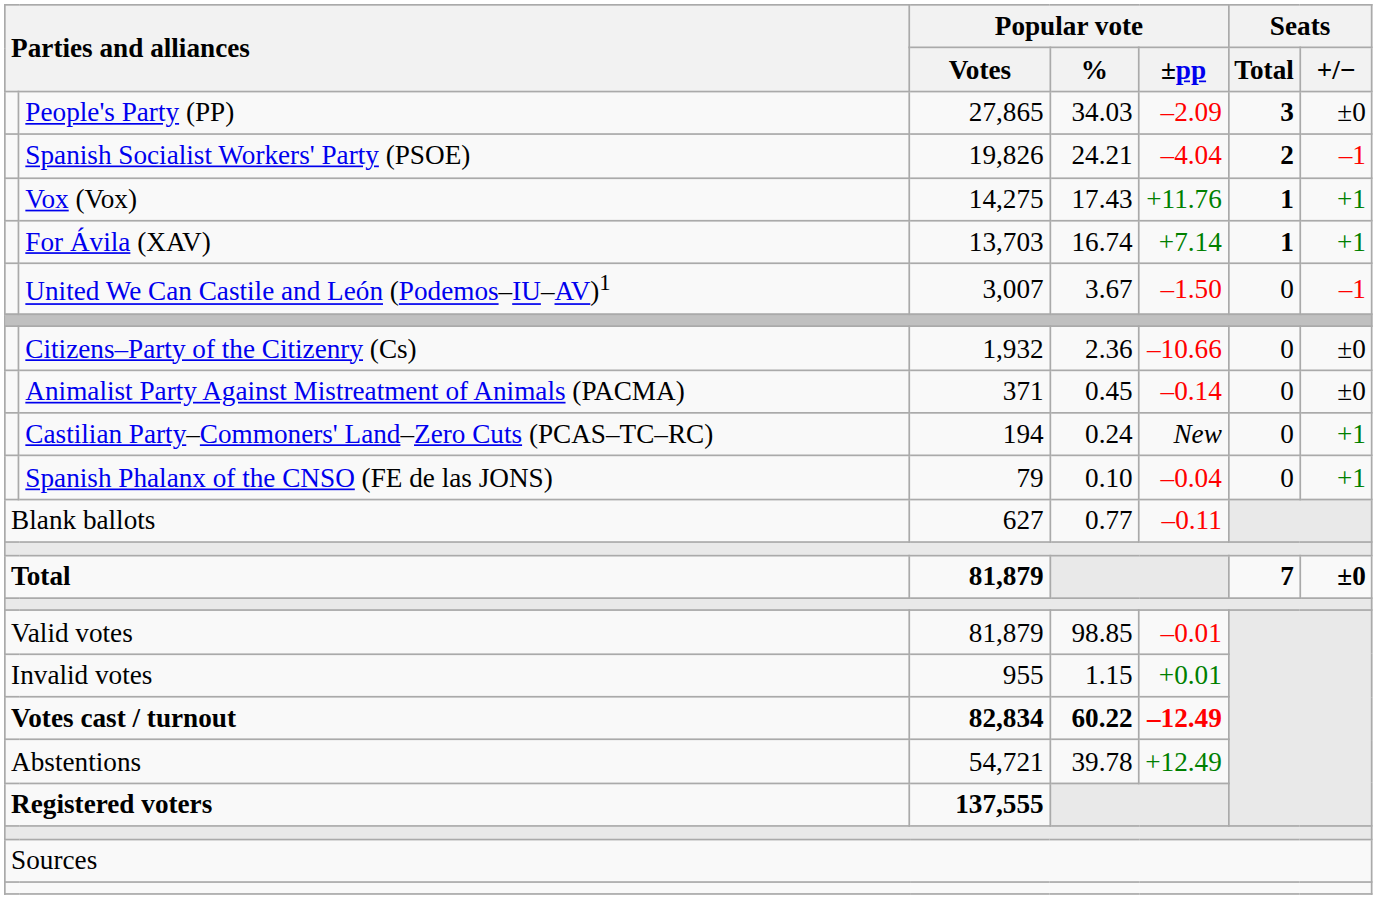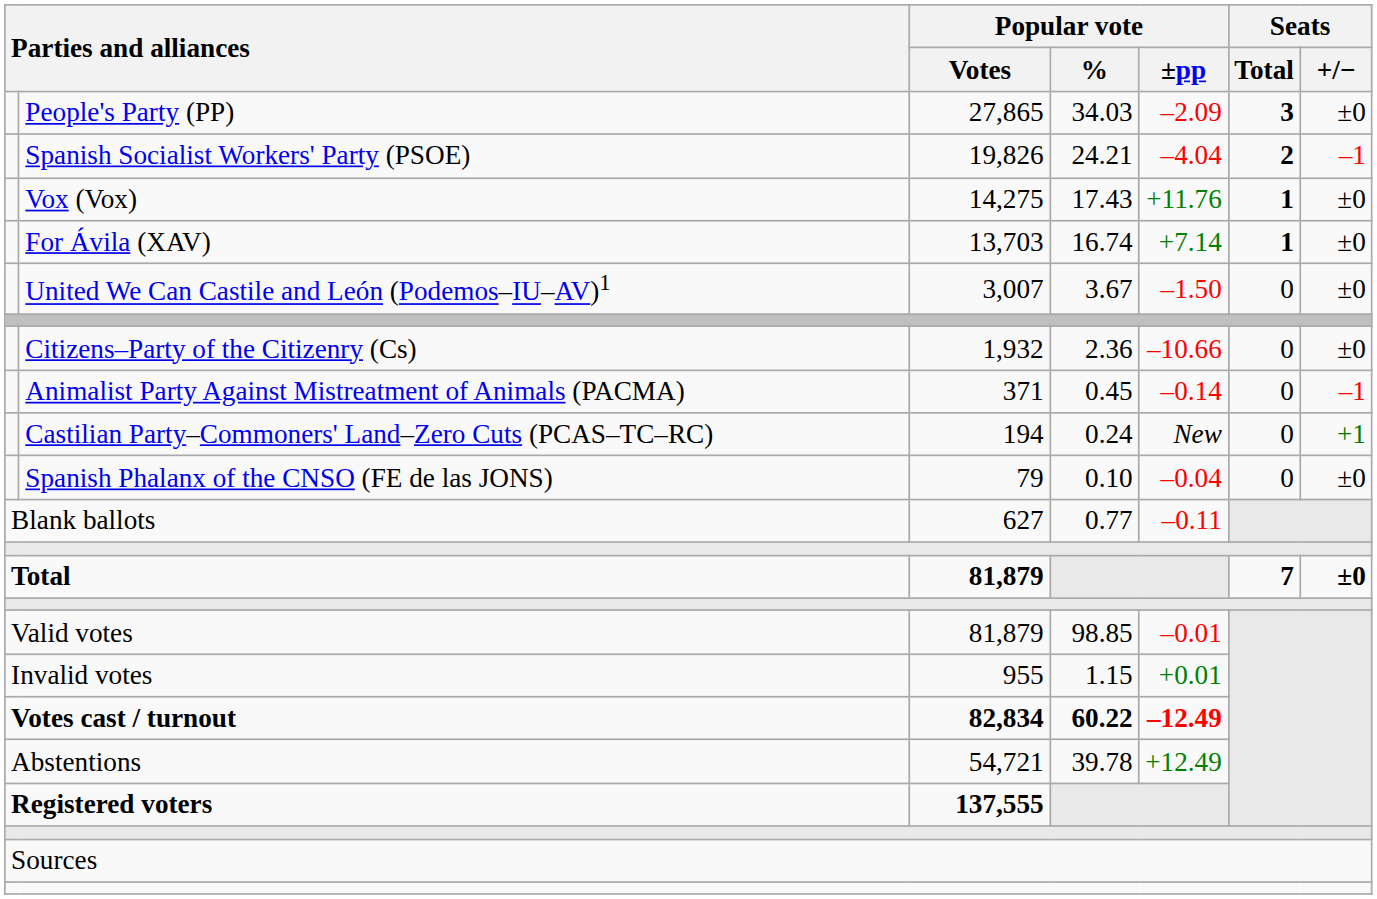(1351, 198) +1 -> (1352, 198) ±0
(1351, 241) +1 -> (1352, 241) ±0
(1352, 288) –1 -> (1352, 288) ±0
(1352, 391) ±0 -> (1352, 391) –1
(1351, 477) +1 -> (1352, 477) ±0
